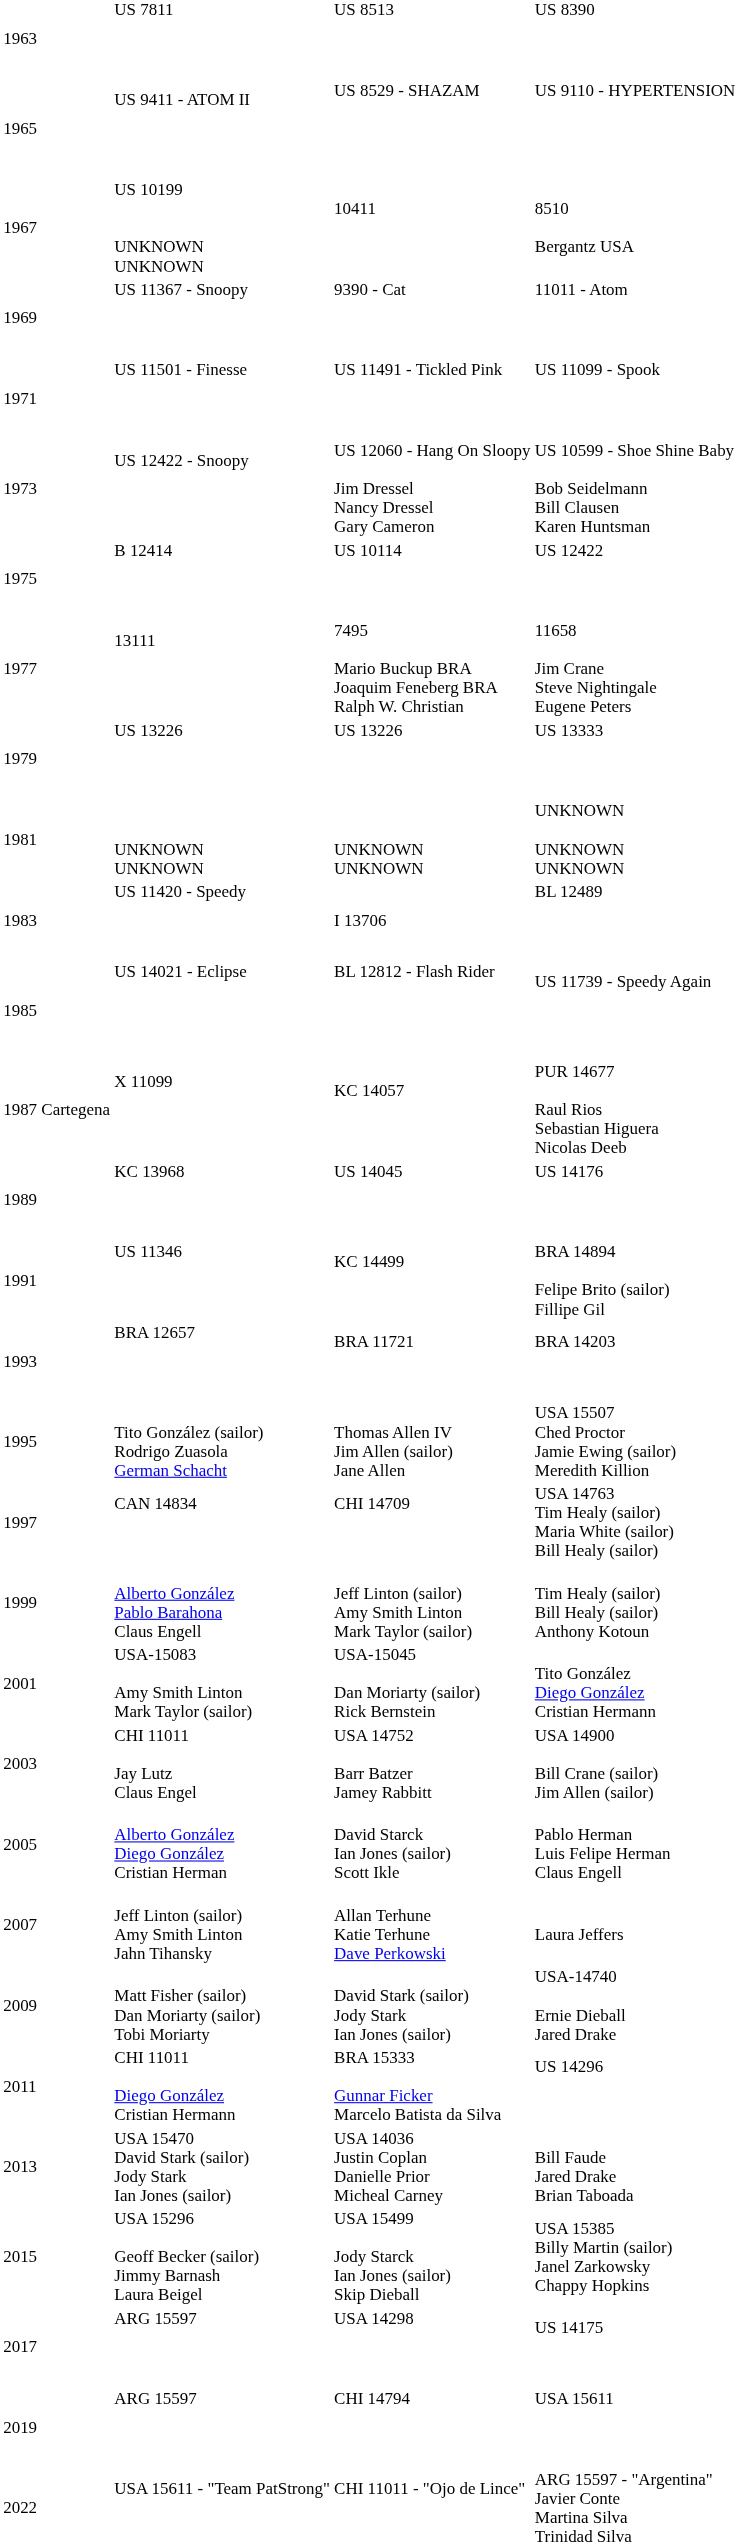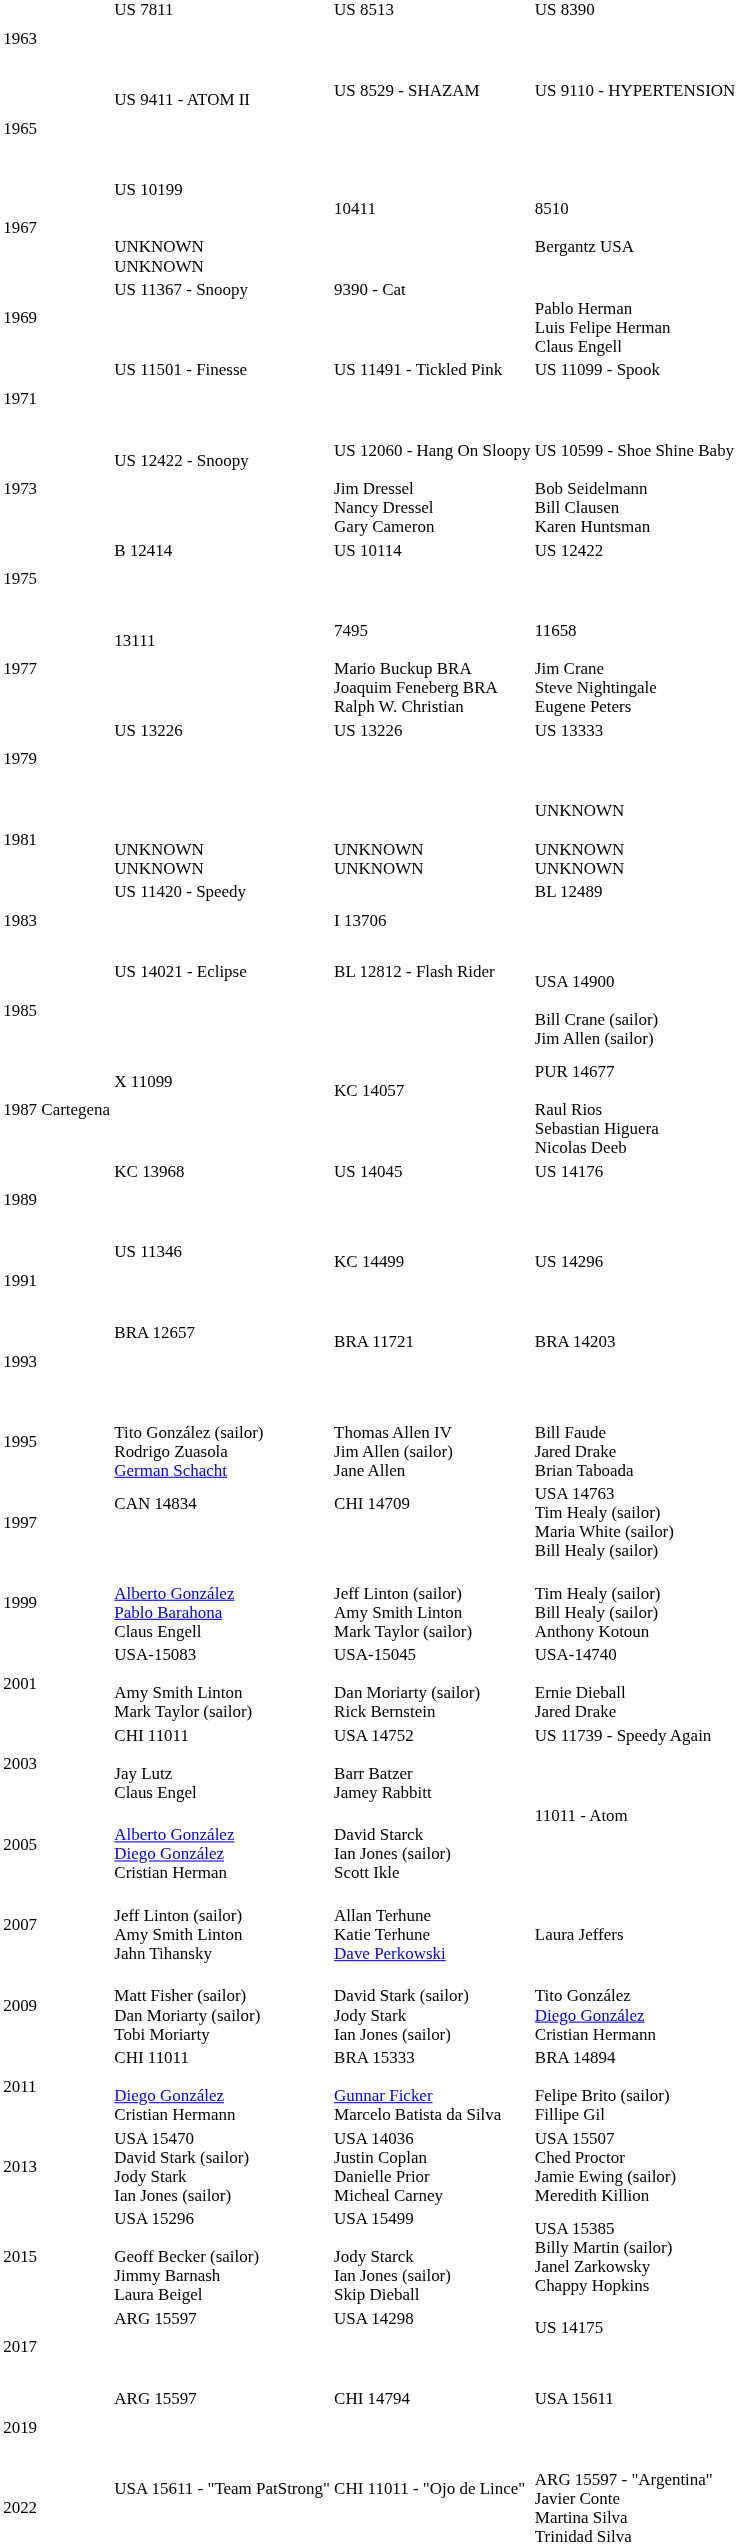(581, 289) 11011 - Atom -> (603, 327) Pablo Herman Luis Felipe Herman Claus Engell
(623, 981) US 11739 - Speedy Again -> (597, 1010) USA 14900 Bill Crane (sailor) Jim Allen (sailor)
(602, 1280) BRA 14894 Felipe Brito (sailor) Fillipe Gil -> (569, 1261) US 14296
(605, 1441) USA 15507 Ched Proctor Jamie Ewing (sailor) Meredith Killion -> (584, 1451) Bill Faude Jared Drake Brian Taboada
(595, 1692) Tito González Diego González Cristian Hermann -> (580, 1683) USA-14740 Ernie Dieball Jared Drake
(597, 1763) USA 14900 Bill Crane (sailor) Jim Allen (sailor) -> (623, 1735) US 11739 - Speedy Again
(603, 1854) Pablo Herman Luis Felipe Herman Claus Engell -> (581, 1815) 11011 - Atom
(580, 2005) USA-14740 Ernie Dieball Jared Drake -> (595, 2015) Tito González Diego González Cristian Hermann
(569, 2067) US 14296 -> (602, 2086) BRA 14894 Felipe Brito (sailor) Fillipe Gil
(584, 2176) Bill Faude Jared Drake Brian Taboada -> (605, 2166) USA 15507 Ched Proctor Jamie Ewing (sailor) Meredith Killion
